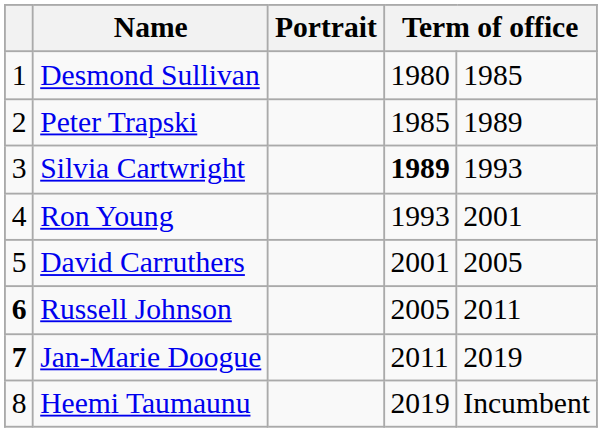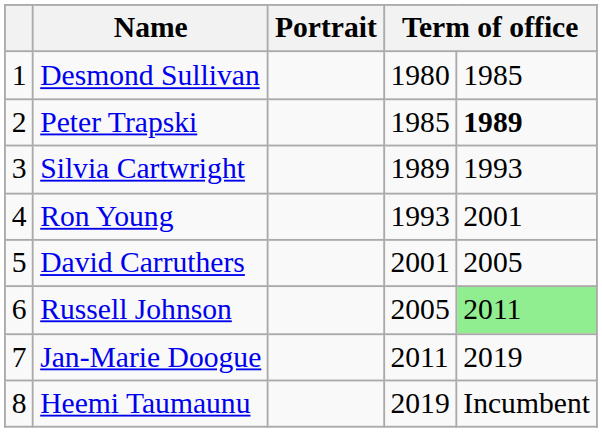(493, 121) normal -> (493, 121) bold
(420, 168) bold -> (420, 168) normal
(19, 309) bold -> (19, 309) normal
(492, 309) no background -> (492, 309) lightgreen background
(19, 356) bold -> (19, 356) normal
